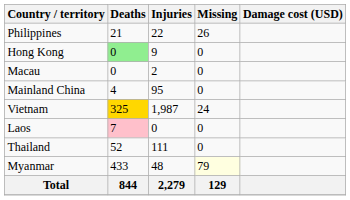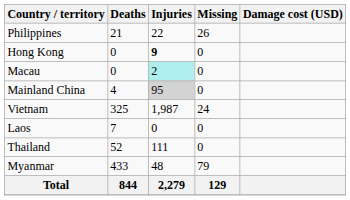(113, 52) lightgreen background -> (113, 52) no background
(154, 52) normal -> (154, 52) bold
(154, 71) no background -> (154, 71) paleturquoise background
(157, 90) no background -> (157, 90) lightgrey background
(119, 109) gold background -> (119, 109) no background
(113, 128) pink background -> (113, 128) no background
(203, 166) lightyellow background -> (203, 166) no background
